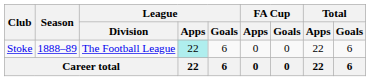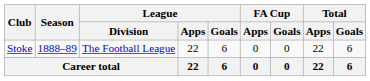(193, 48) paleturquoise background -> (193, 48) no background
